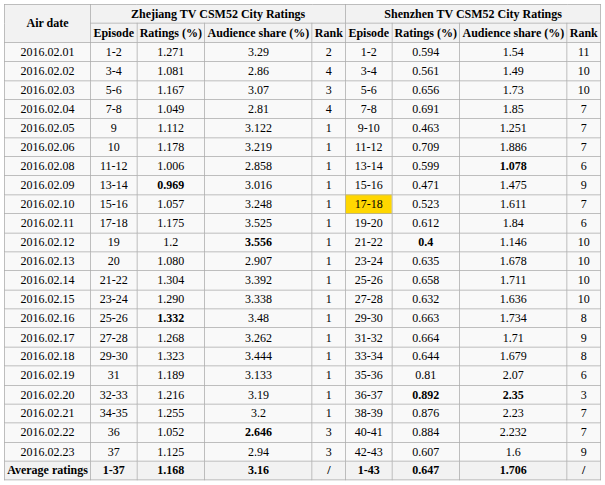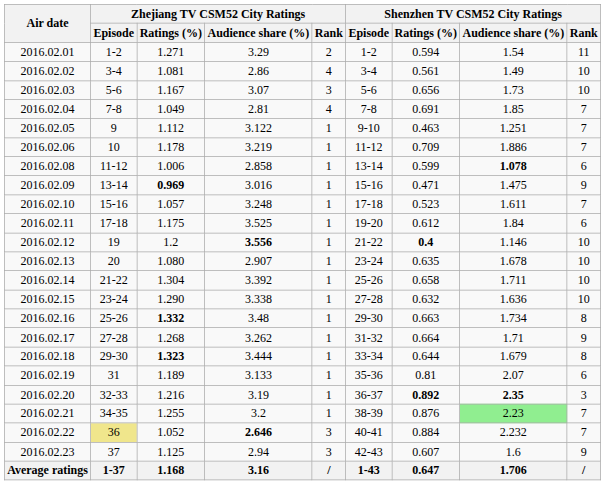(369, 204) gold background -> (369, 204) no background
(171, 356) normal -> (171, 356) bold
(513, 413) no background -> (513, 413) lightgreen background
(114, 432) no background -> (114, 432) khaki background
